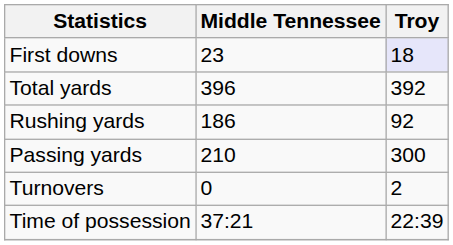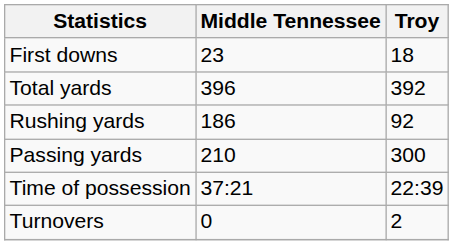(402, 54) lavender background -> (402, 54) no background
rows swapped: (57, 188) <-> (100, 222)
